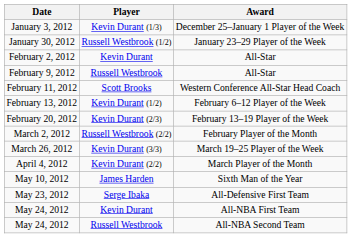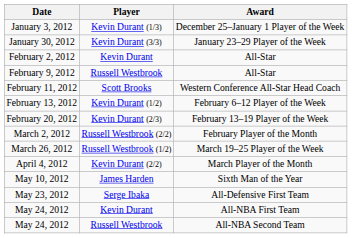(126, 42) Russell Westbrook (1/2) -> (126, 42) Kevin Durant (3/3)
(126, 149) Kevin Durant (3/3) -> (126, 149) Russell Westbrook (1/2)
